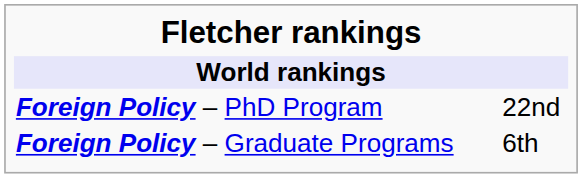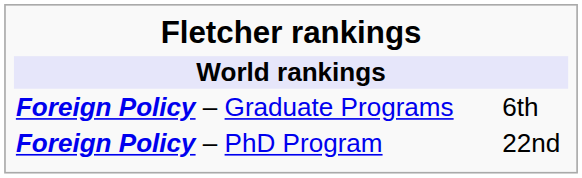rows swapped: (235, 144) <-> (199, 108)
